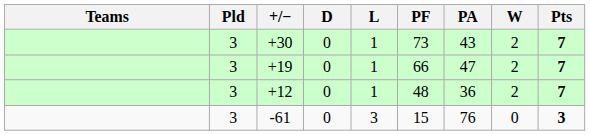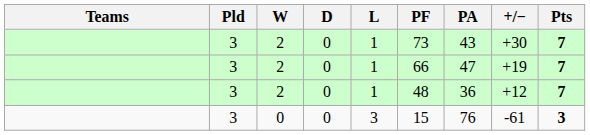columns swapped: (515, 17) <-> (280, 17)
